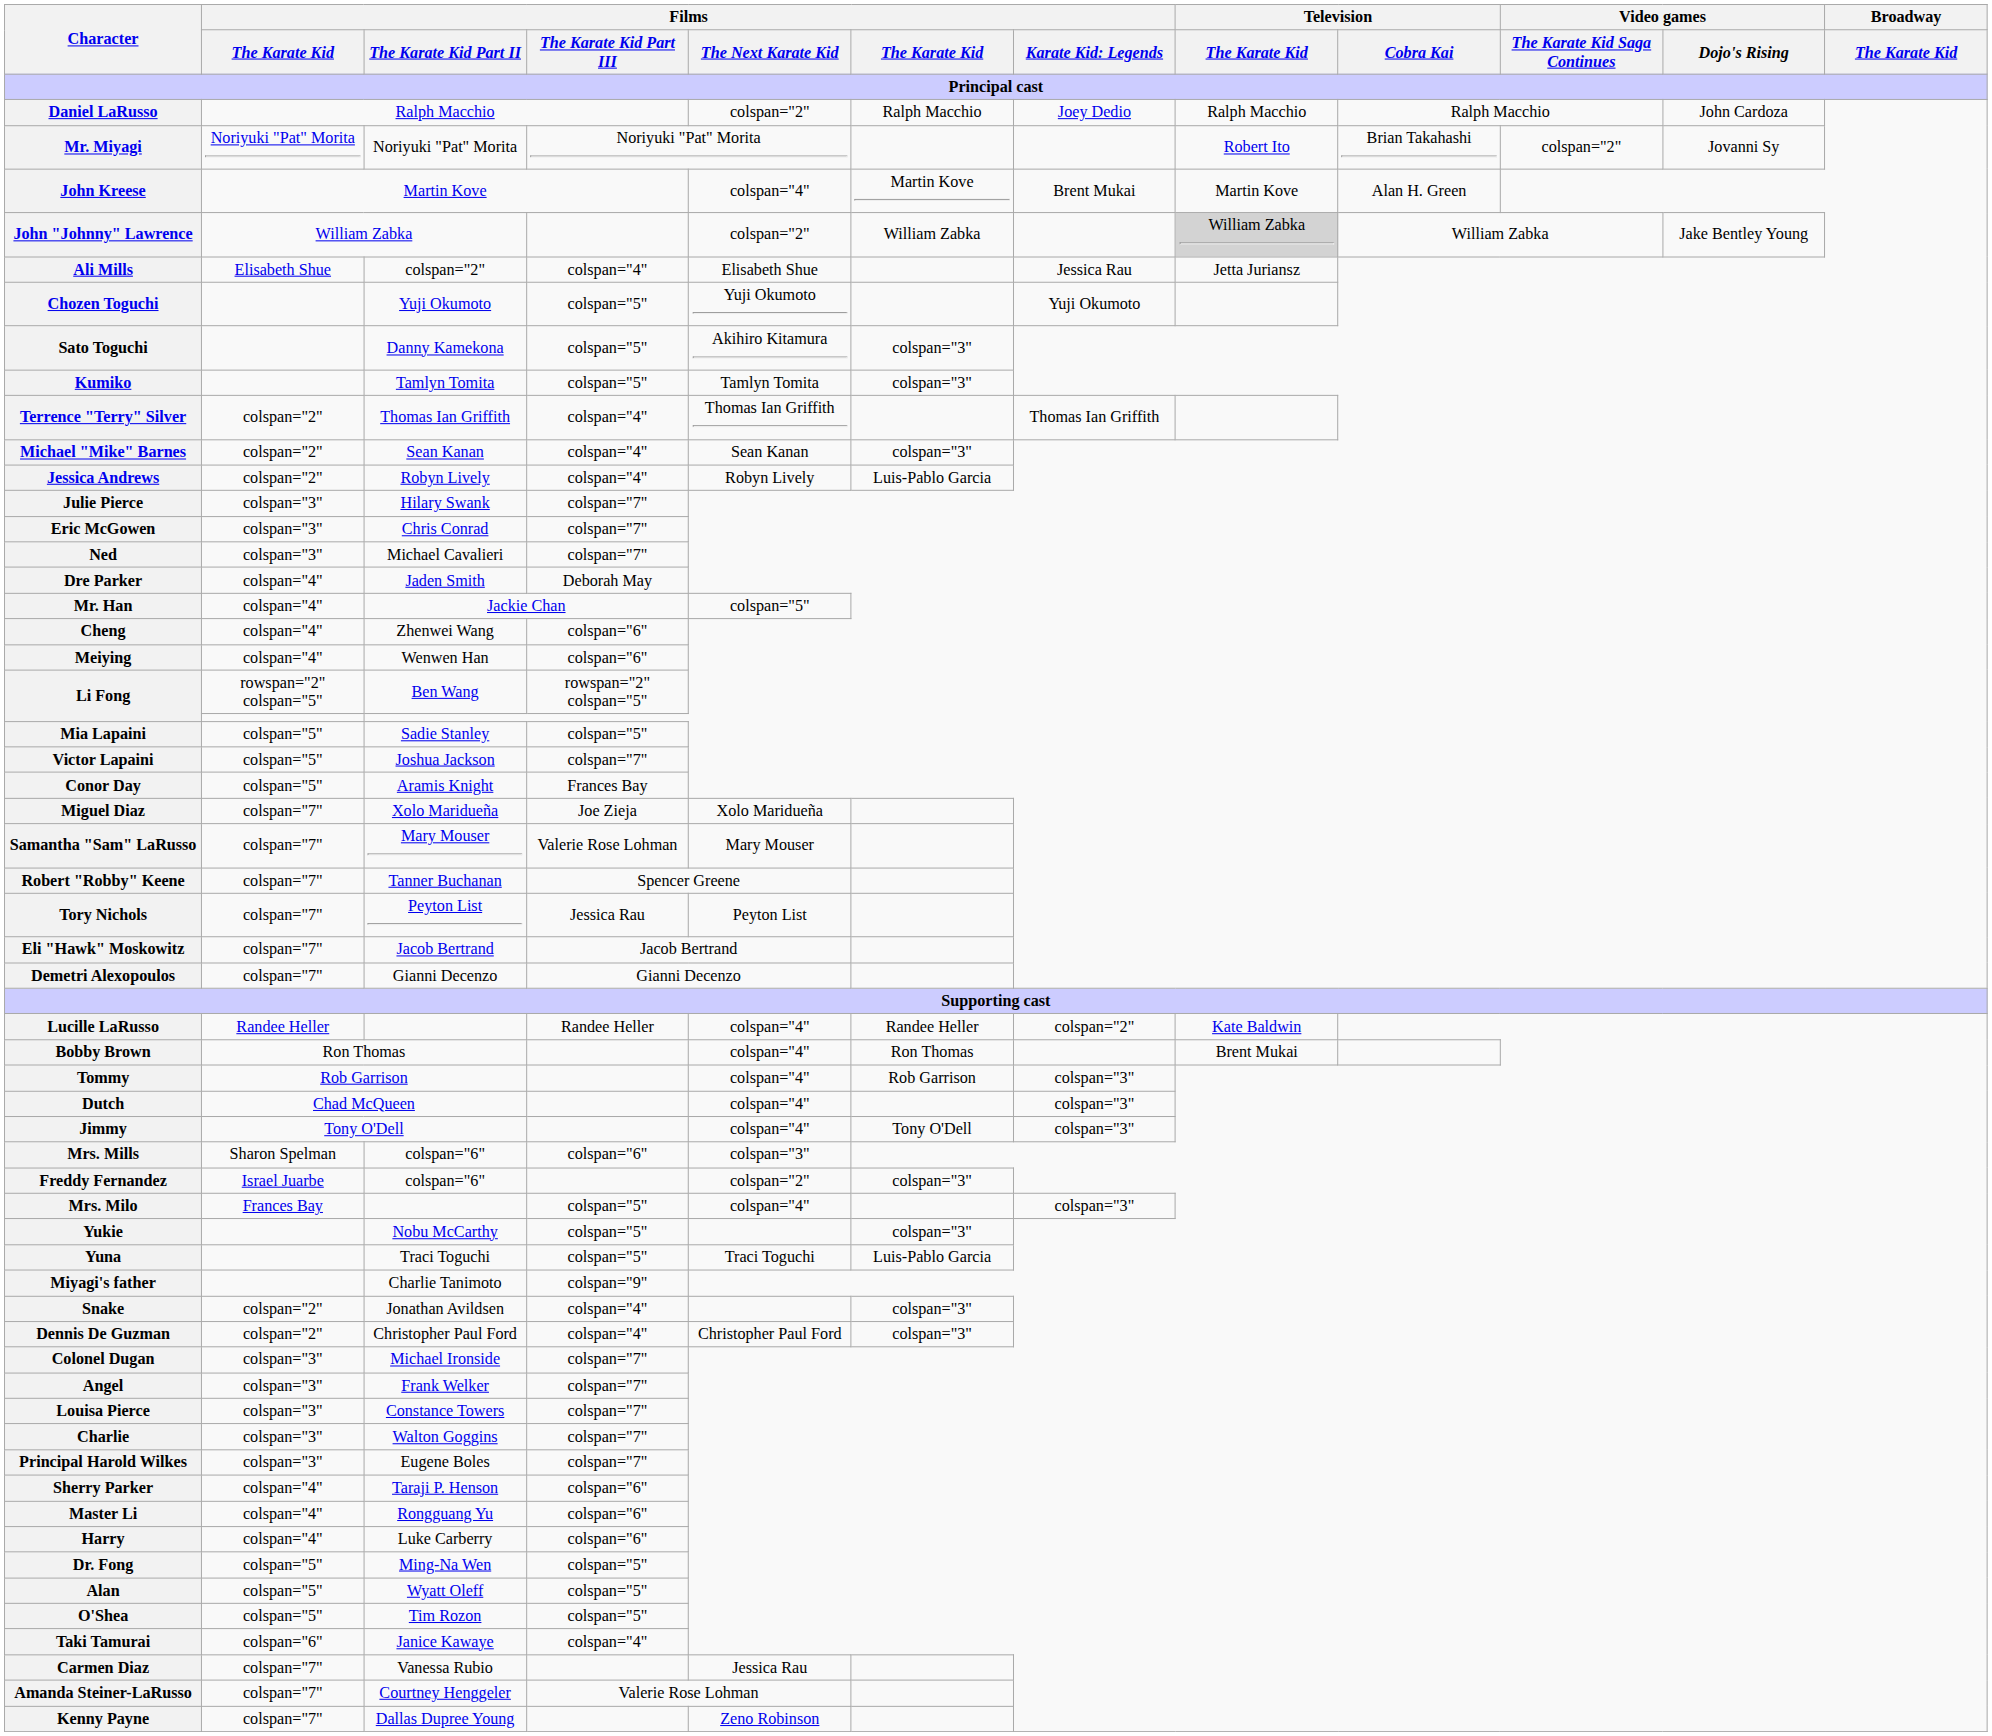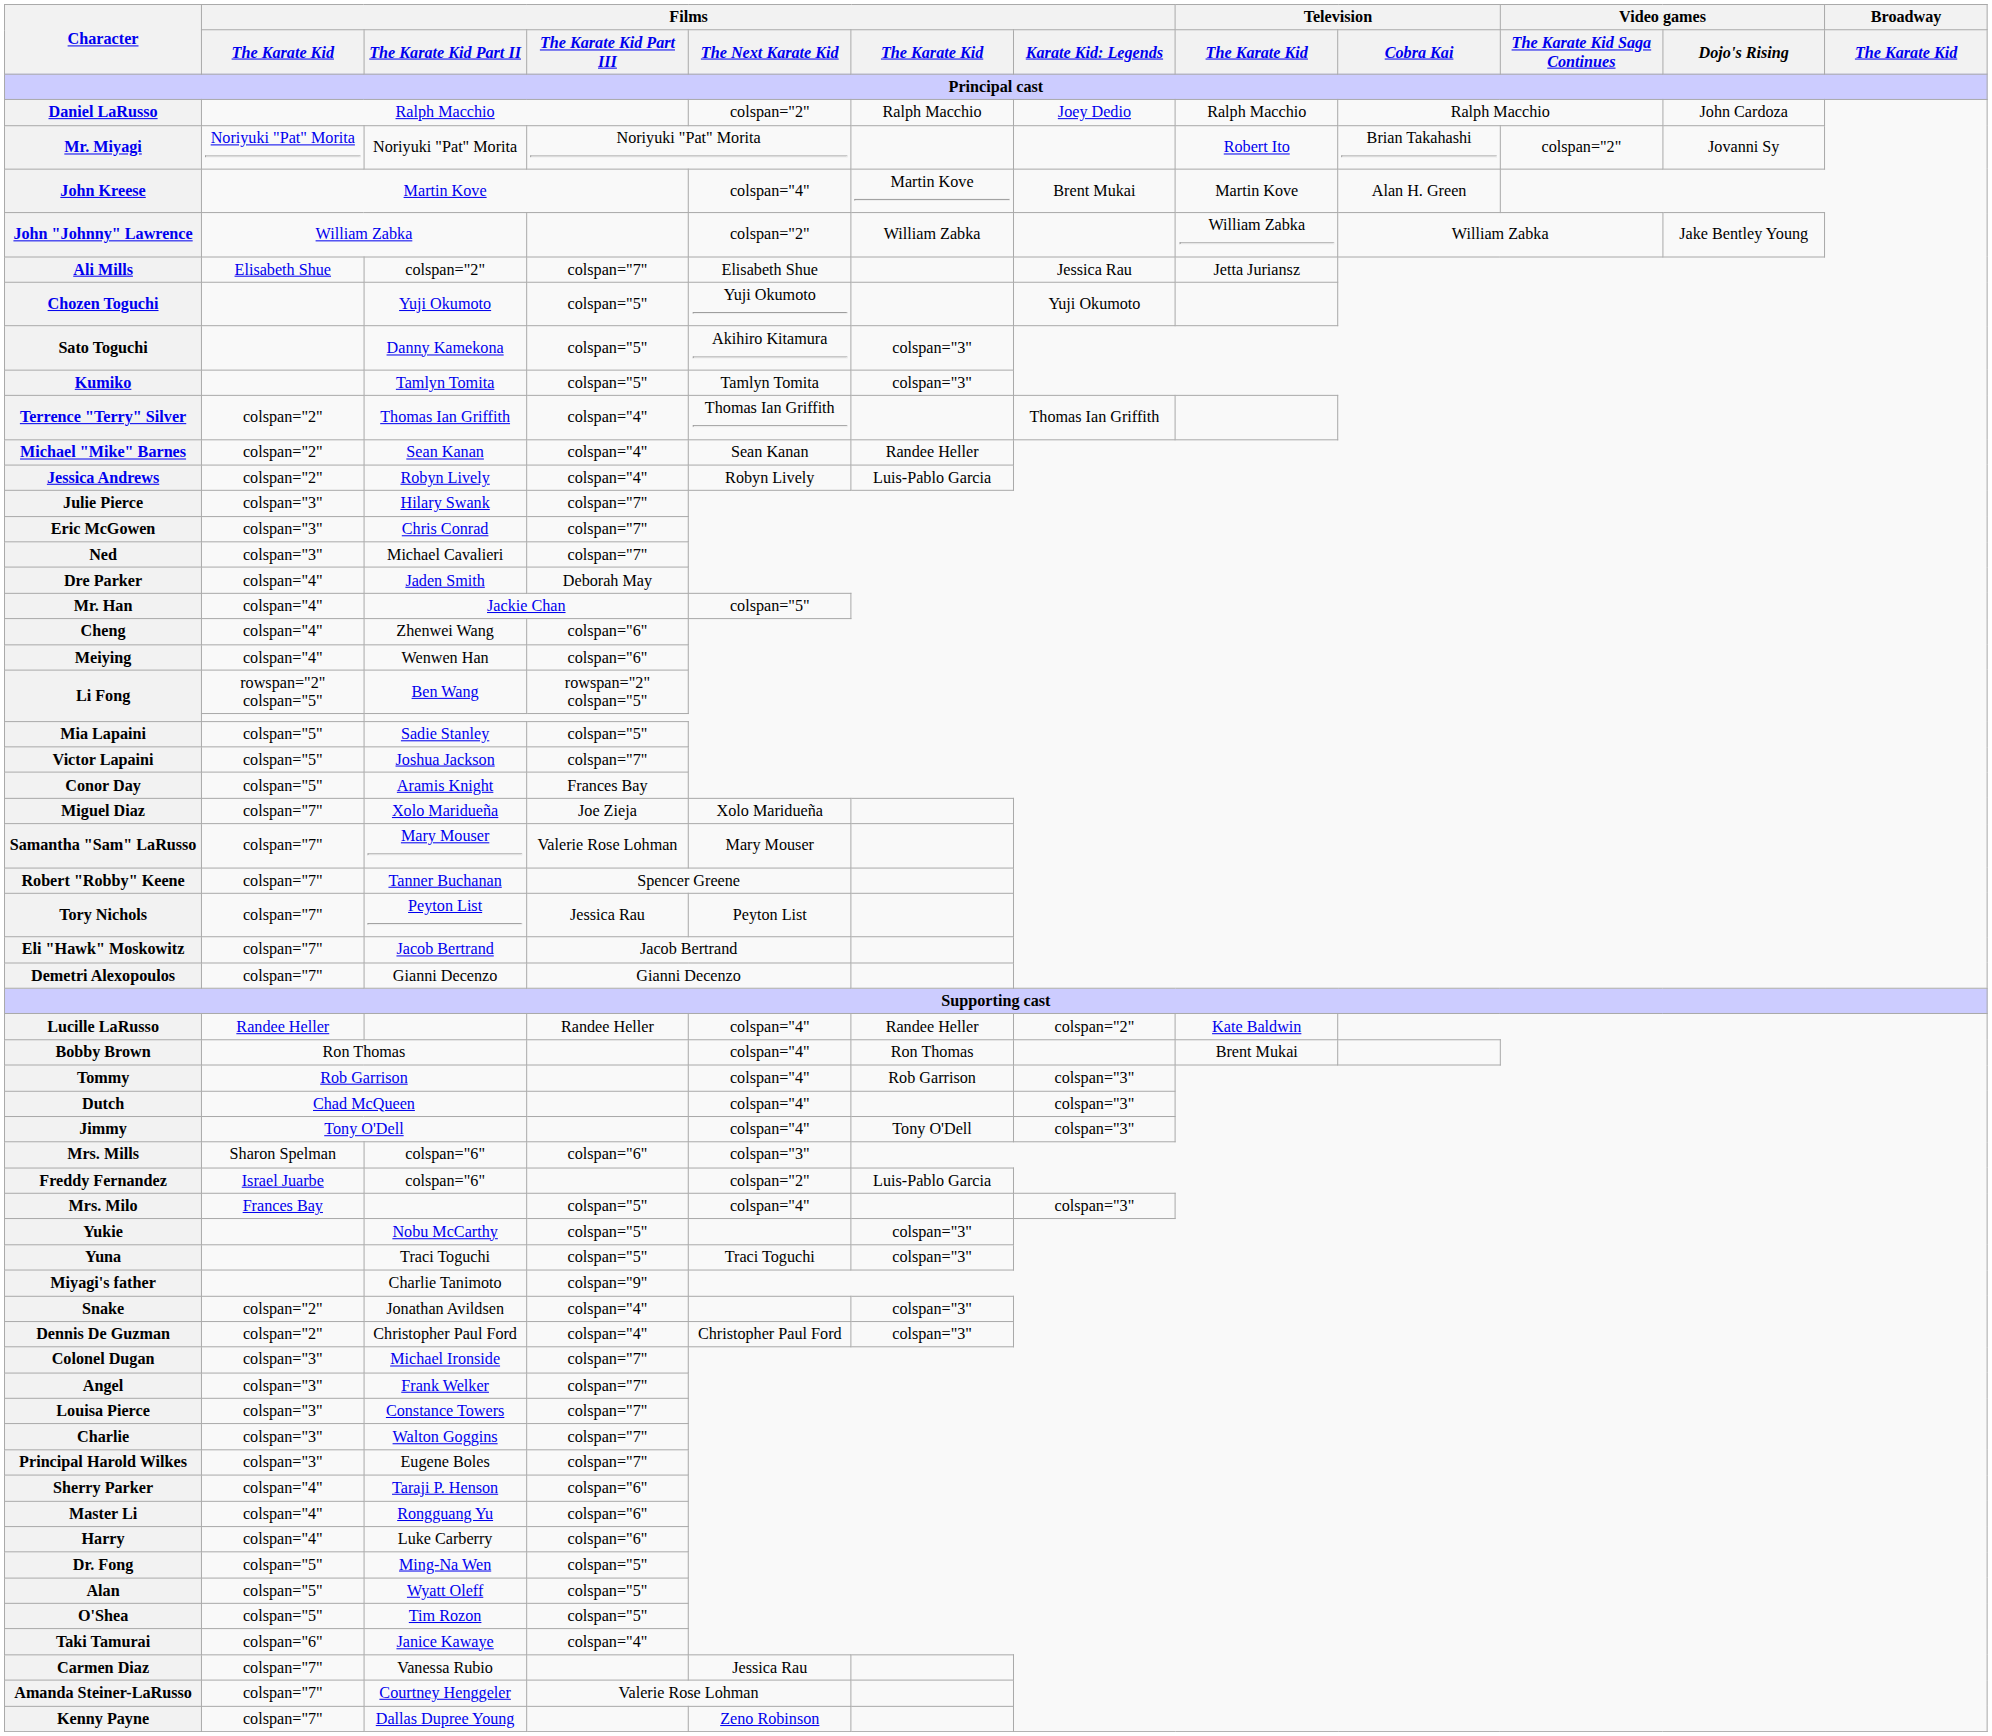(1257, 231) lightgrey background -> (1257, 231) no background
(607, 269) colspan="4" -> (607, 269) colspan="7"
(932, 452) colspan="3" -> (932, 452) Randee Heller
(932, 1180) colspan="3" -> (932, 1180) Luis-Pablo Garcia
(932, 1257) Luis-Pablo Garcia -> (932, 1257) colspan="3"
